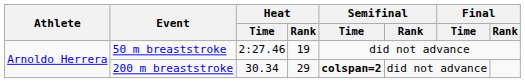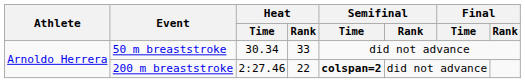(262, 50) 2:27.46 -> (262, 50) 30.34
(303, 50) 19 -> (303, 50) 33
(262, 68) 30.34 -> (262, 68) 2:27.46
(303, 68) 29 -> (303, 68) 22
